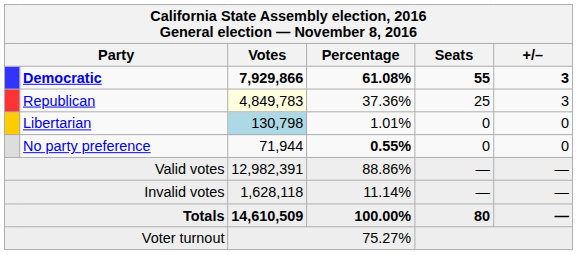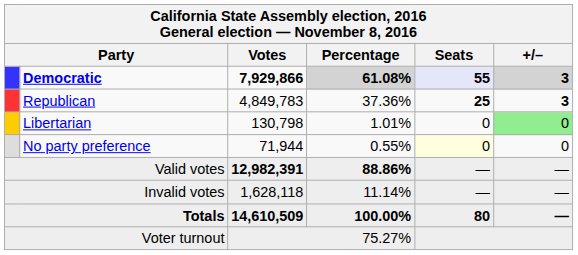(387, 78) no background -> (387, 78) lightgrey background
(482, 78) no background -> (482, 78) lavender background
(565, 78) no background -> (565, 78) lightgrey background
(271, 101) lightyellow background -> (271, 101) no background
(482, 101) normal -> (482, 101) bold
(565, 101) normal -> (565, 101) bold
(277, 124) lightblue background -> (277, 124) no background
(565, 124) no background -> (565, 124) lightgreen background
(391, 147) bold -> (391, 147) normal
(486, 147) no background -> (486, 147) lightyellow background
(267, 169) normal -> (267, 169) bold
(387, 169) normal -> (387, 169) bold
